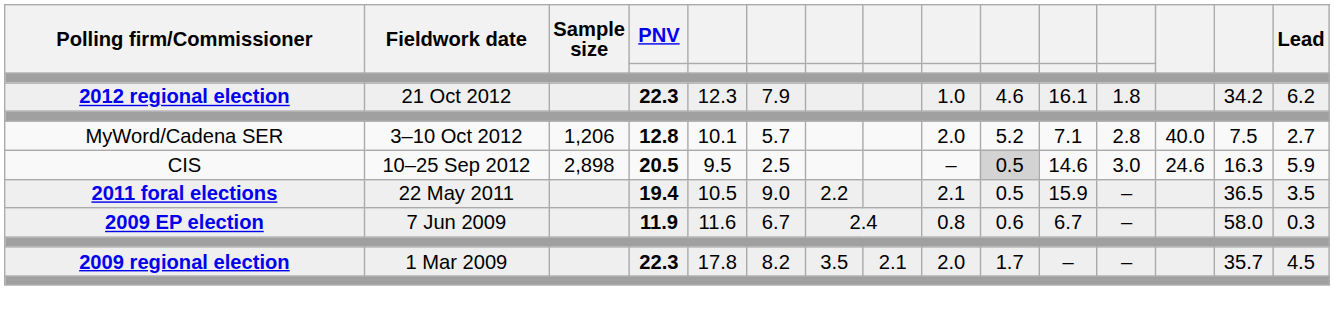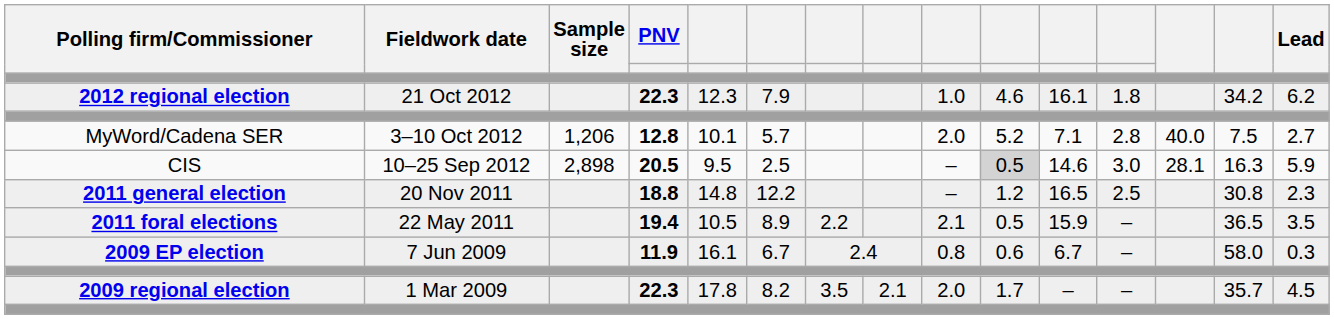(1185, 165) 24.6 -> (1185, 165) 28.1
+ row: (184, 194)
(776, 194) 9.0 -> (776, 223) 8.9
(717, 223) 11.6 -> (717, 252) 16.1
